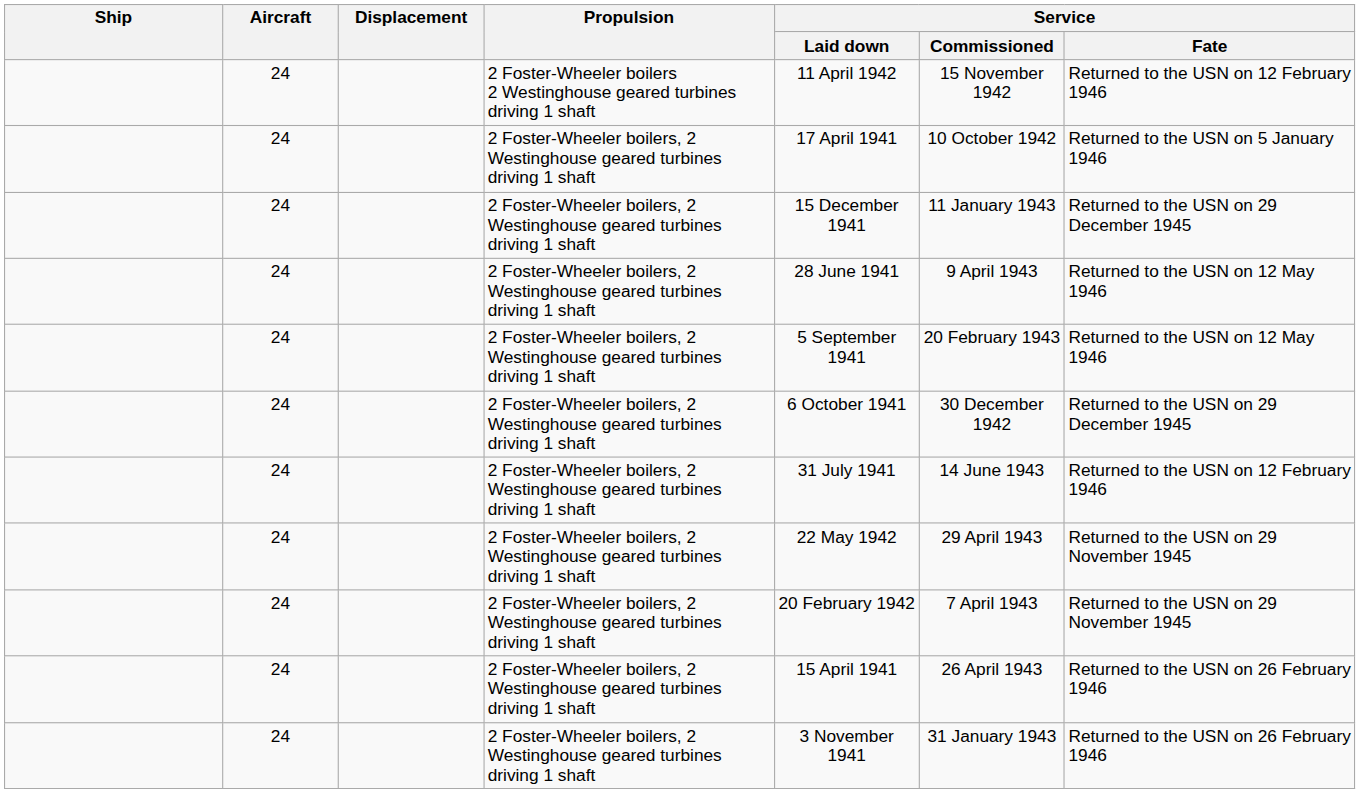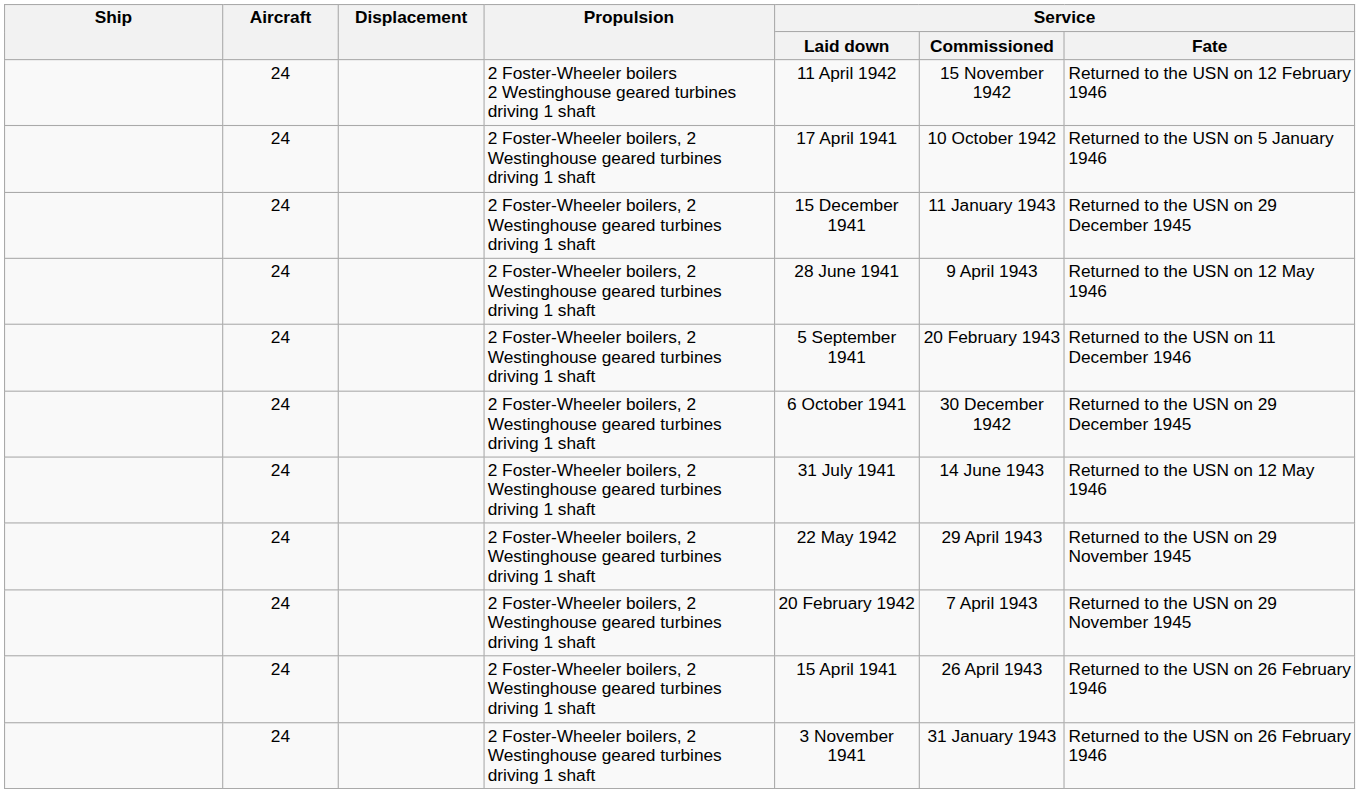(1191, 347) Returned to the USN on 12 May 1946 -> (1172, 347) Returned to the USN on 11 December 1946
(1210, 480) Returned to the USN on 12 February 1946 -> (1191, 480) Returned to the USN on 12 May 1946
